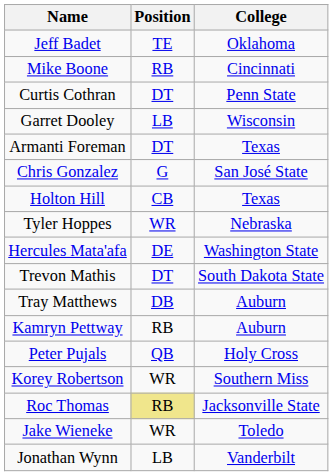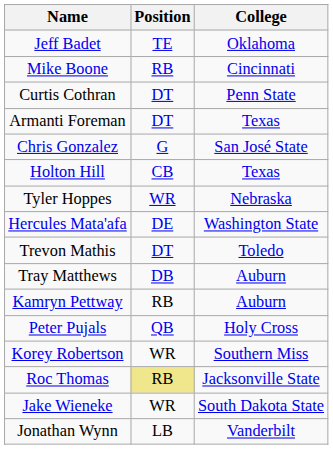- row: (68, 120)
(261, 276) South Dakota State -> (261, 250) Toledo
(261, 431) Toledo -> (261, 405) South Dakota State
